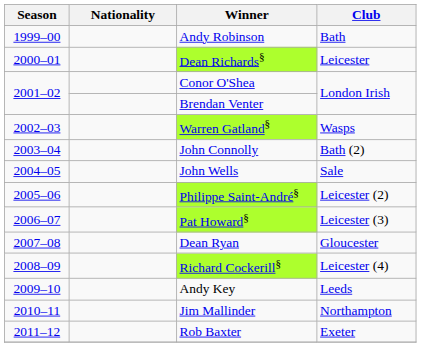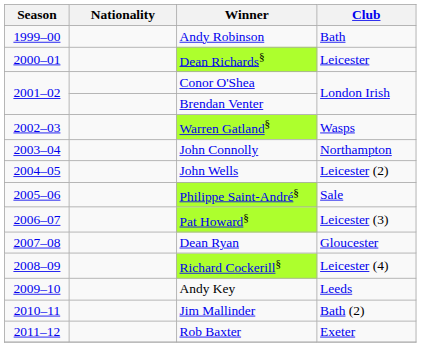(342, 150) Bath (2) -> (356, 150) Northampton
(332, 171) Sale -> (354, 171) Leicester (2)
(354, 194) Leicester (2) -> (332, 194) Sale
(356, 310) Northampton -> (342, 310) Bath (2)
